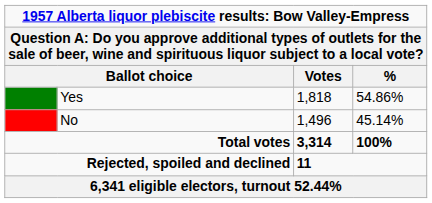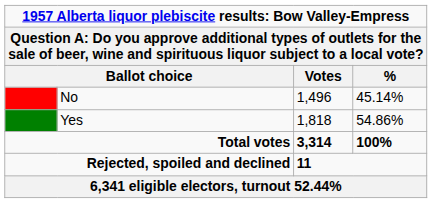rows swapped: (72, 98) <-> (69, 120)
